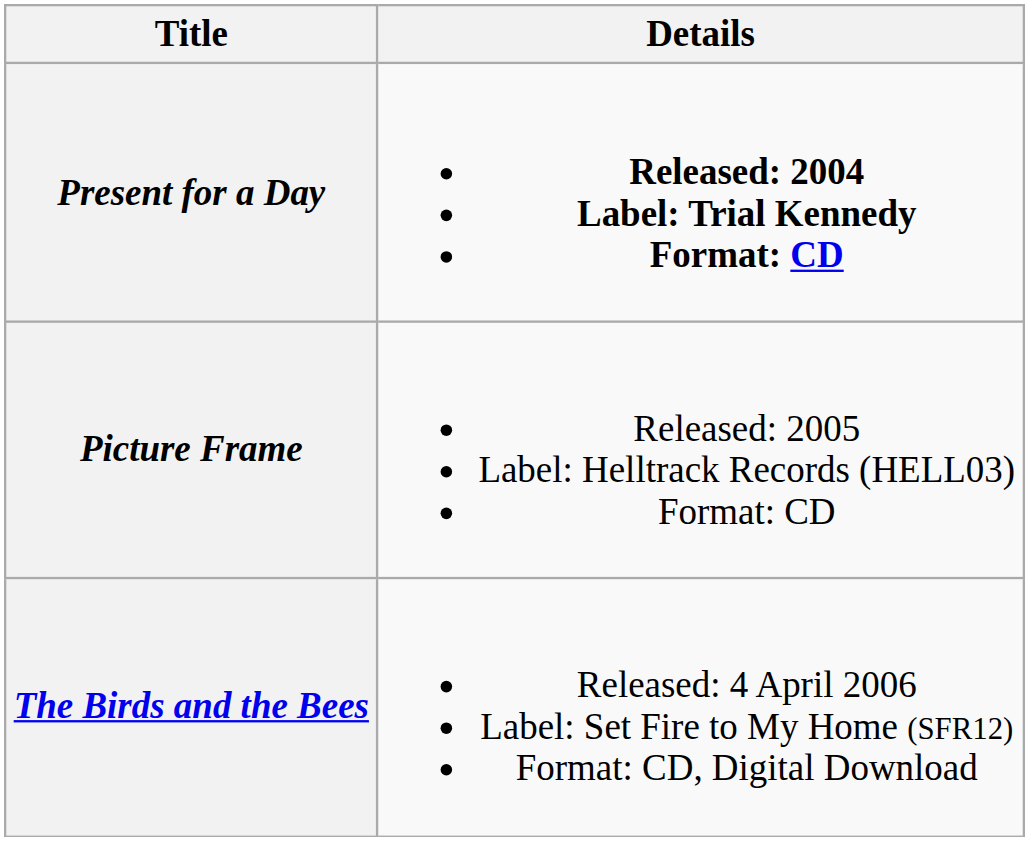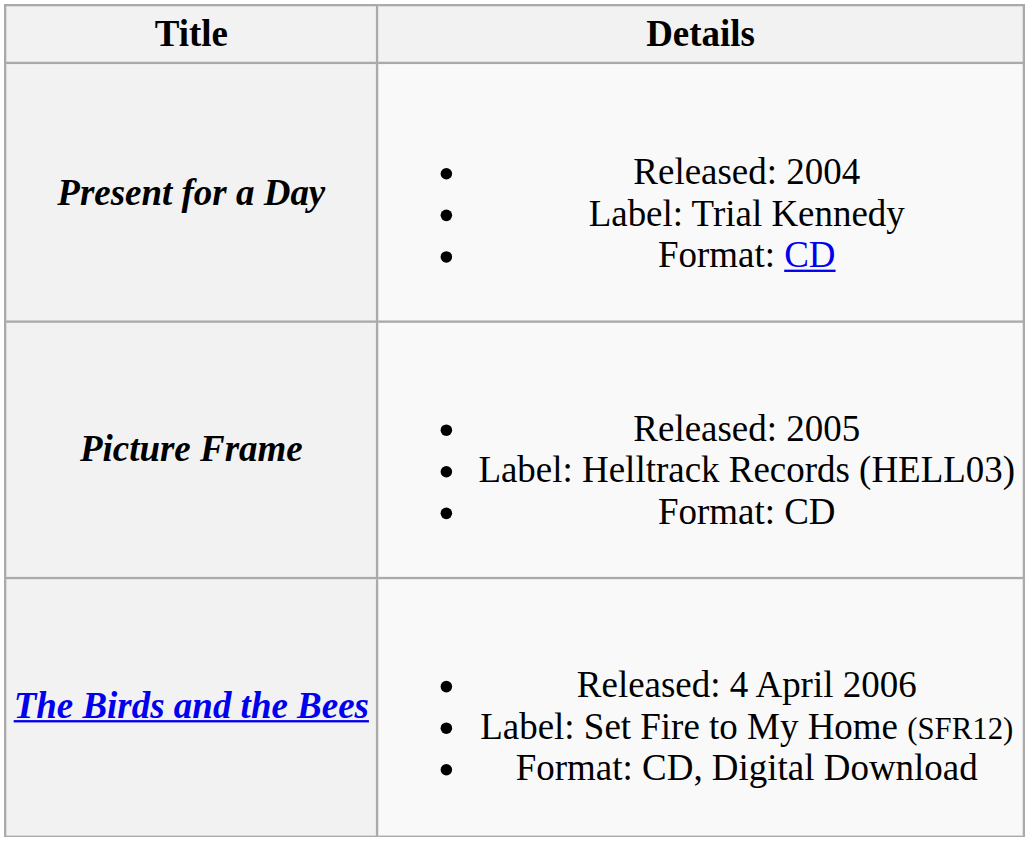(701, 213) bold -> (701, 213) normal
